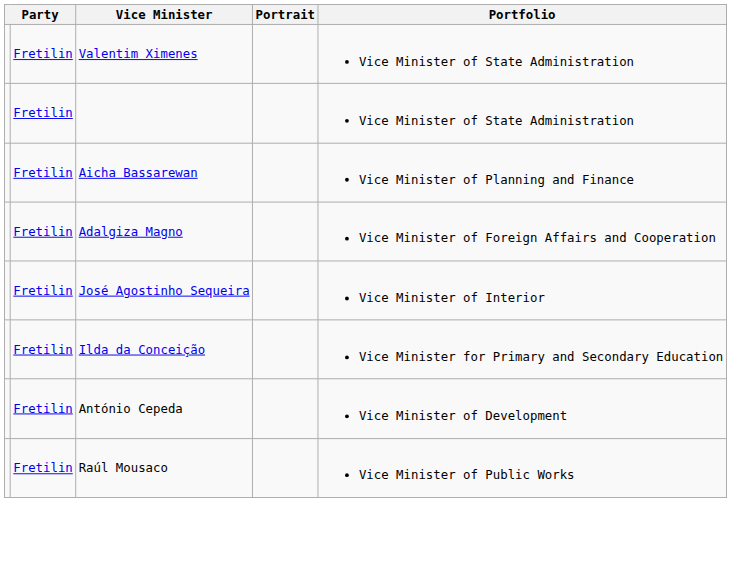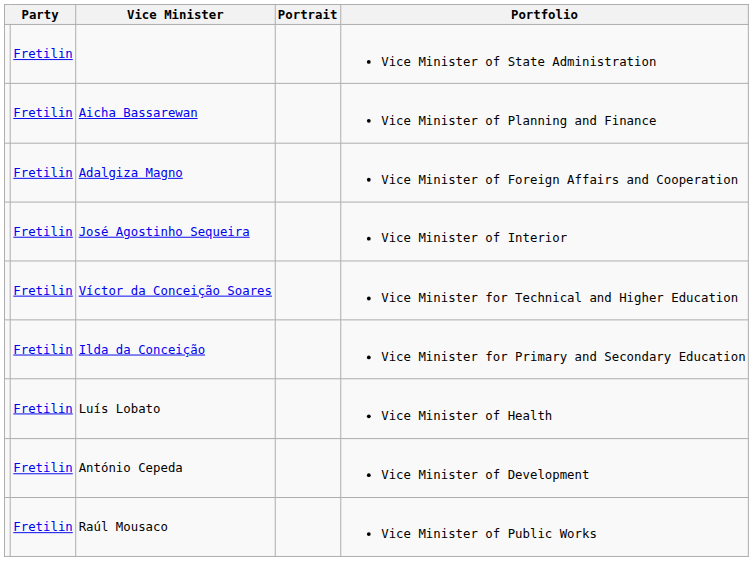- row: (138, 54)
+ row: (175, 290)
+ row: (120, 409)
